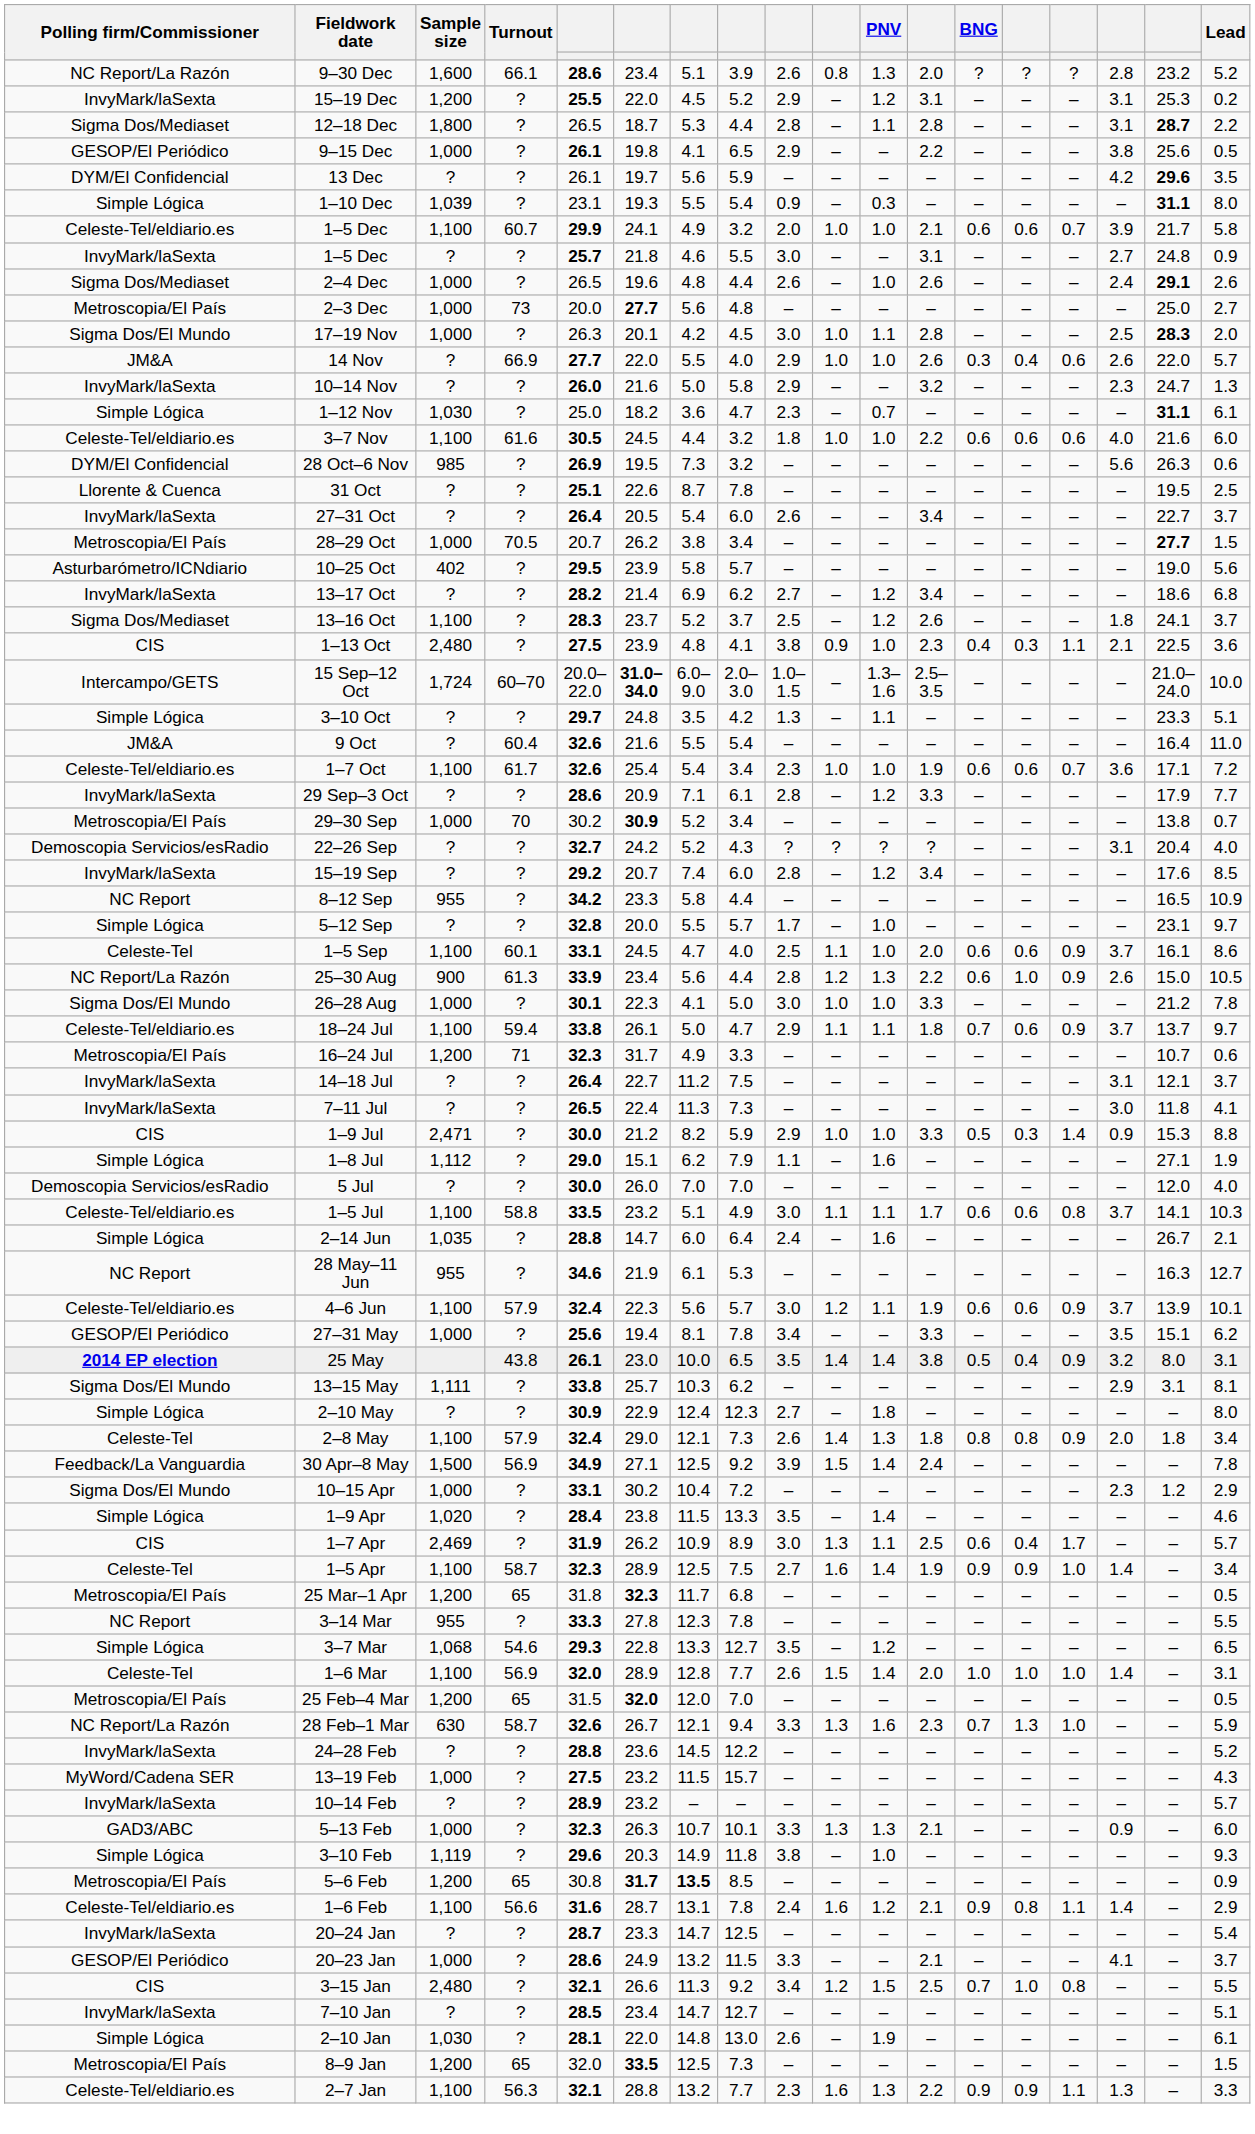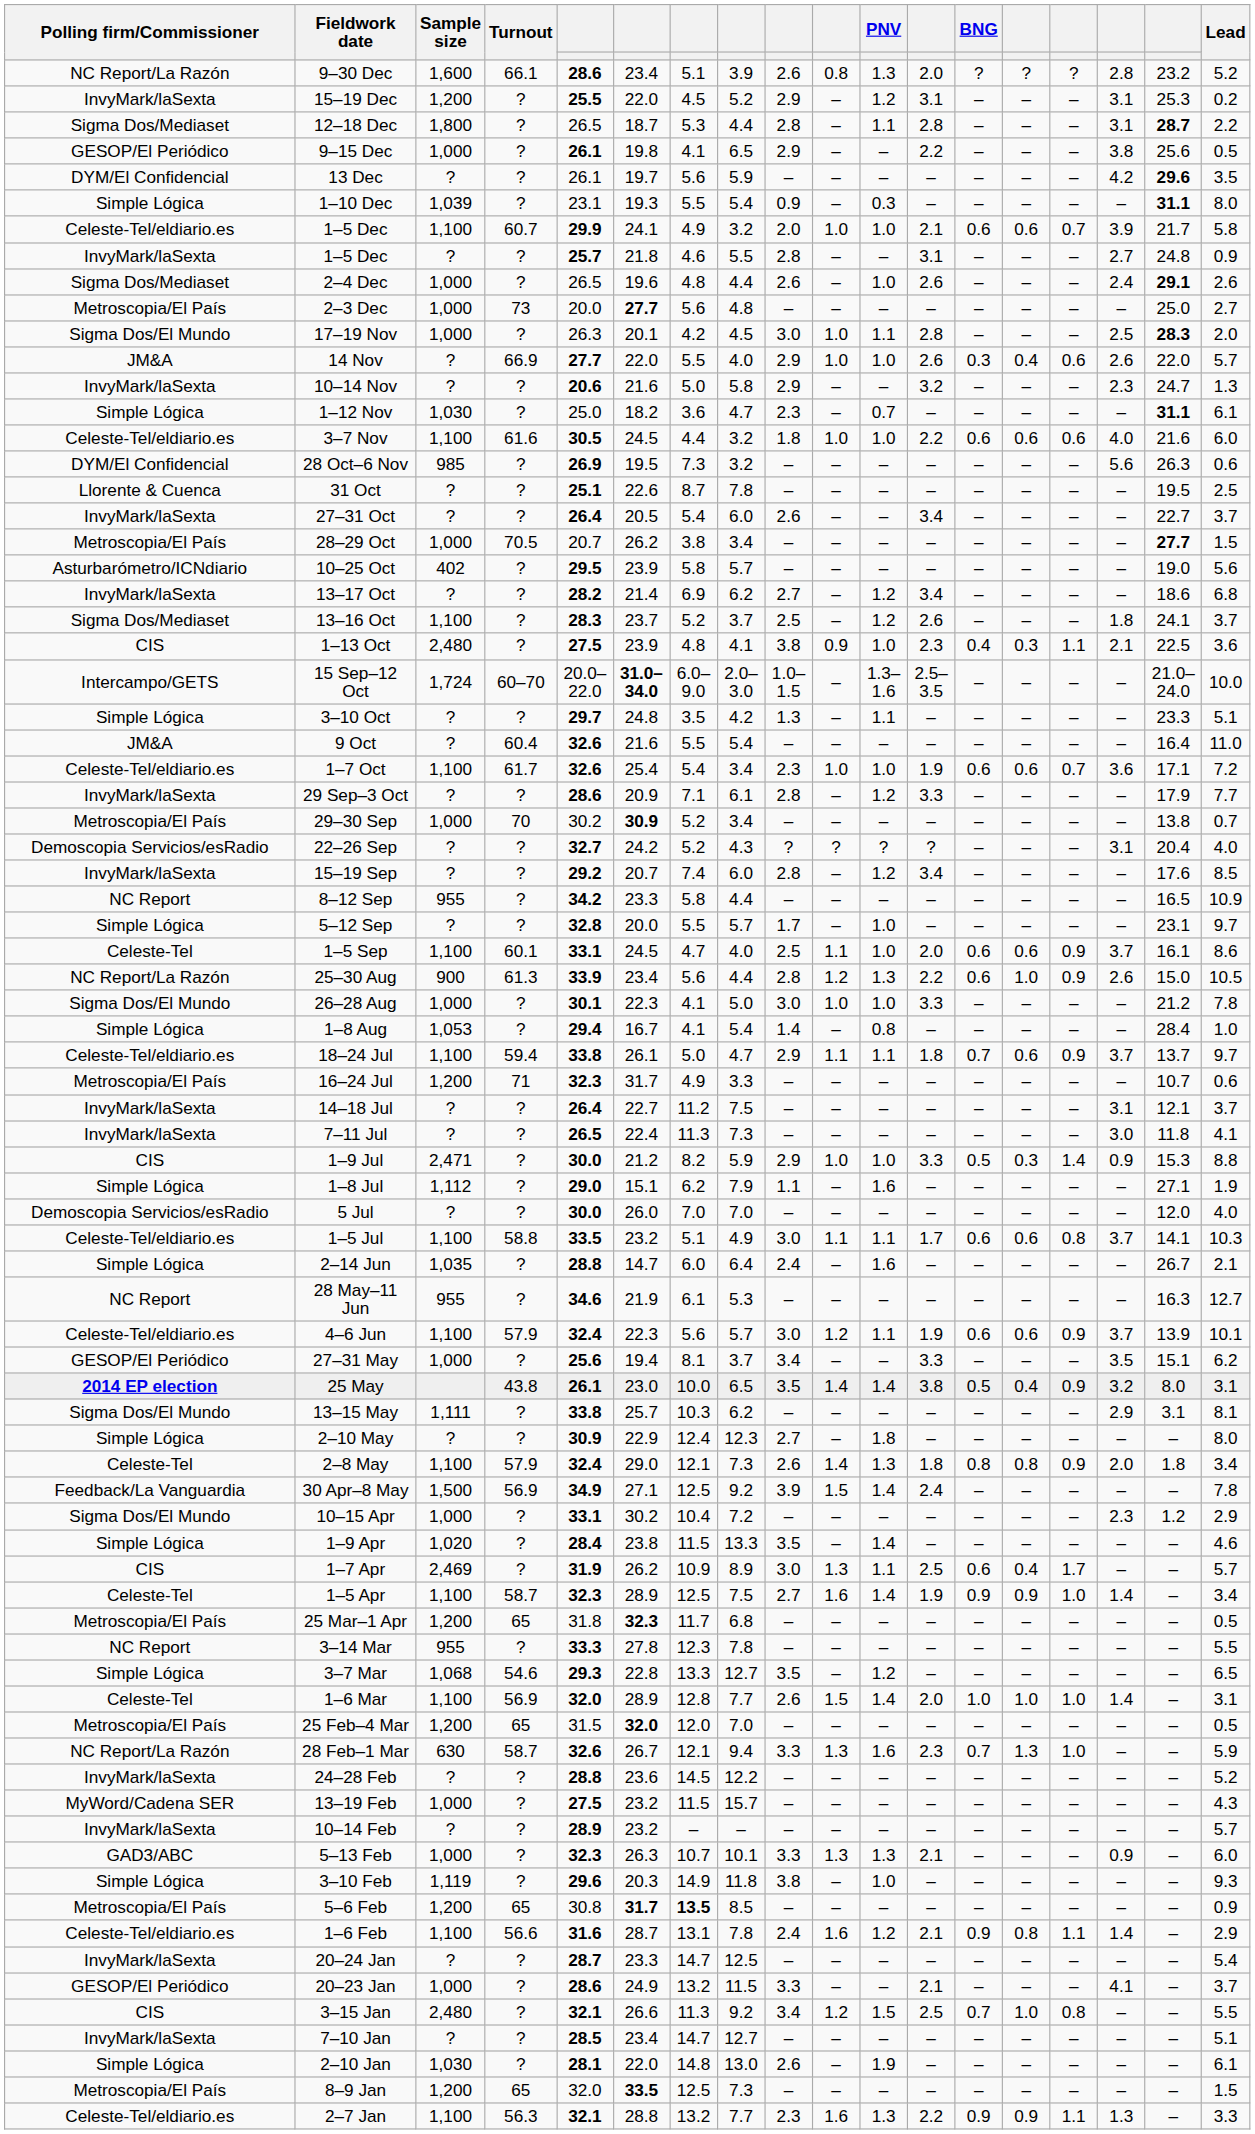(789, 255) 3.0 -> (789, 255) 2.8
(585, 385) 26.0 -> (585, 385) 20.6
+ row: (356, 1029)
(741, 1334) 7.8 -> (741, 1360) 3.7
